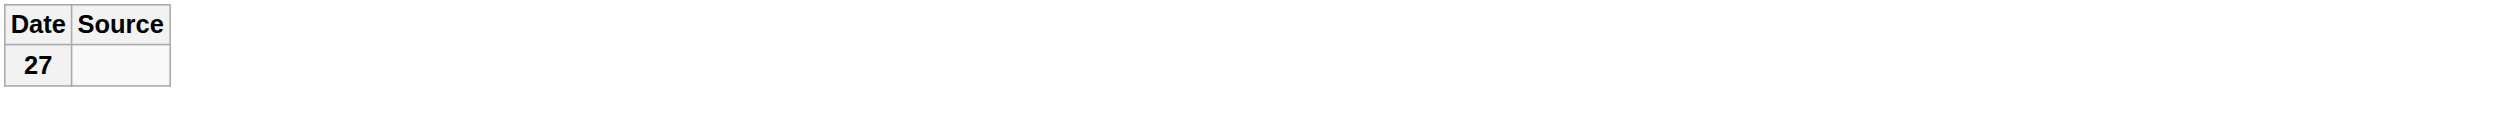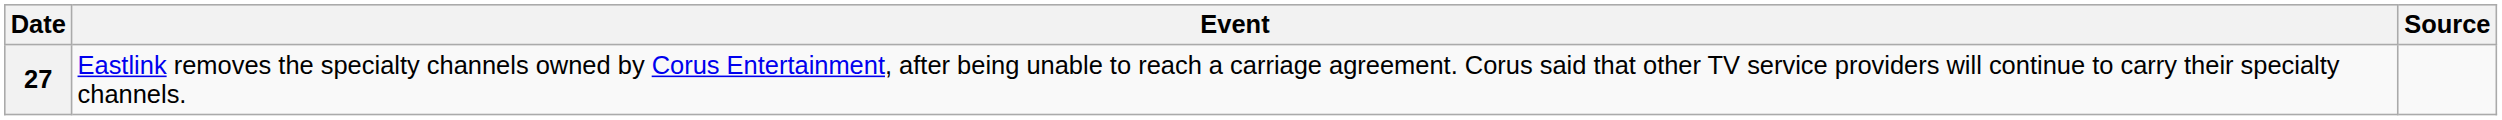+ column: (1235, 24)
